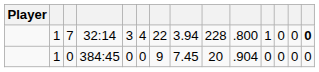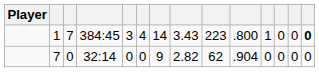(100, 35) 32:14 -> (100, 35) 384:45
(160, 35) 22 -> (160, 35) 14
(186, 35) 3.94 -> (186, 35) 3.43
(216, 35) 228 -> (216, 35) 223
(57, 56) 1 -> (57, 56) 7
(100, 56) 384:45 -> (100, 56) 32:14
(186, 56) 7.45 -> (186, 56) 2.82
(216, 56) 20 -> (216, 56) 62
